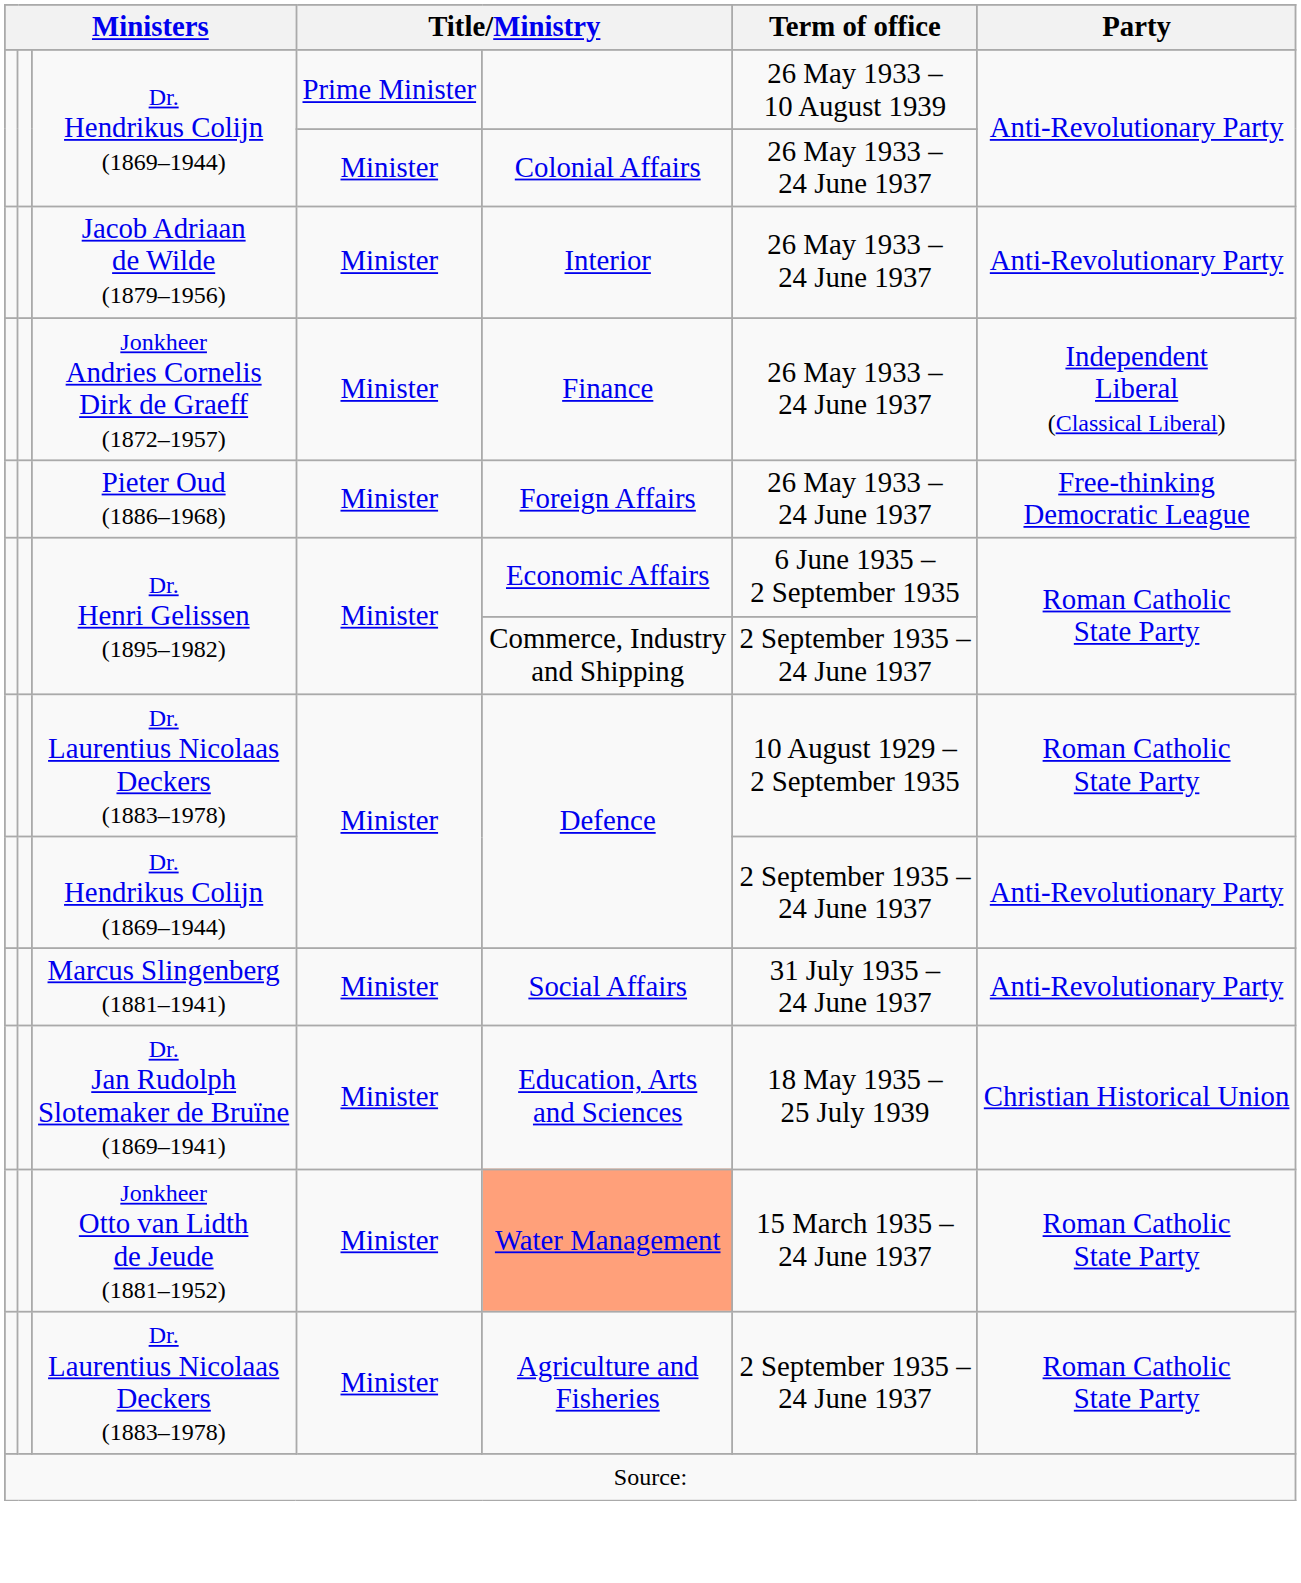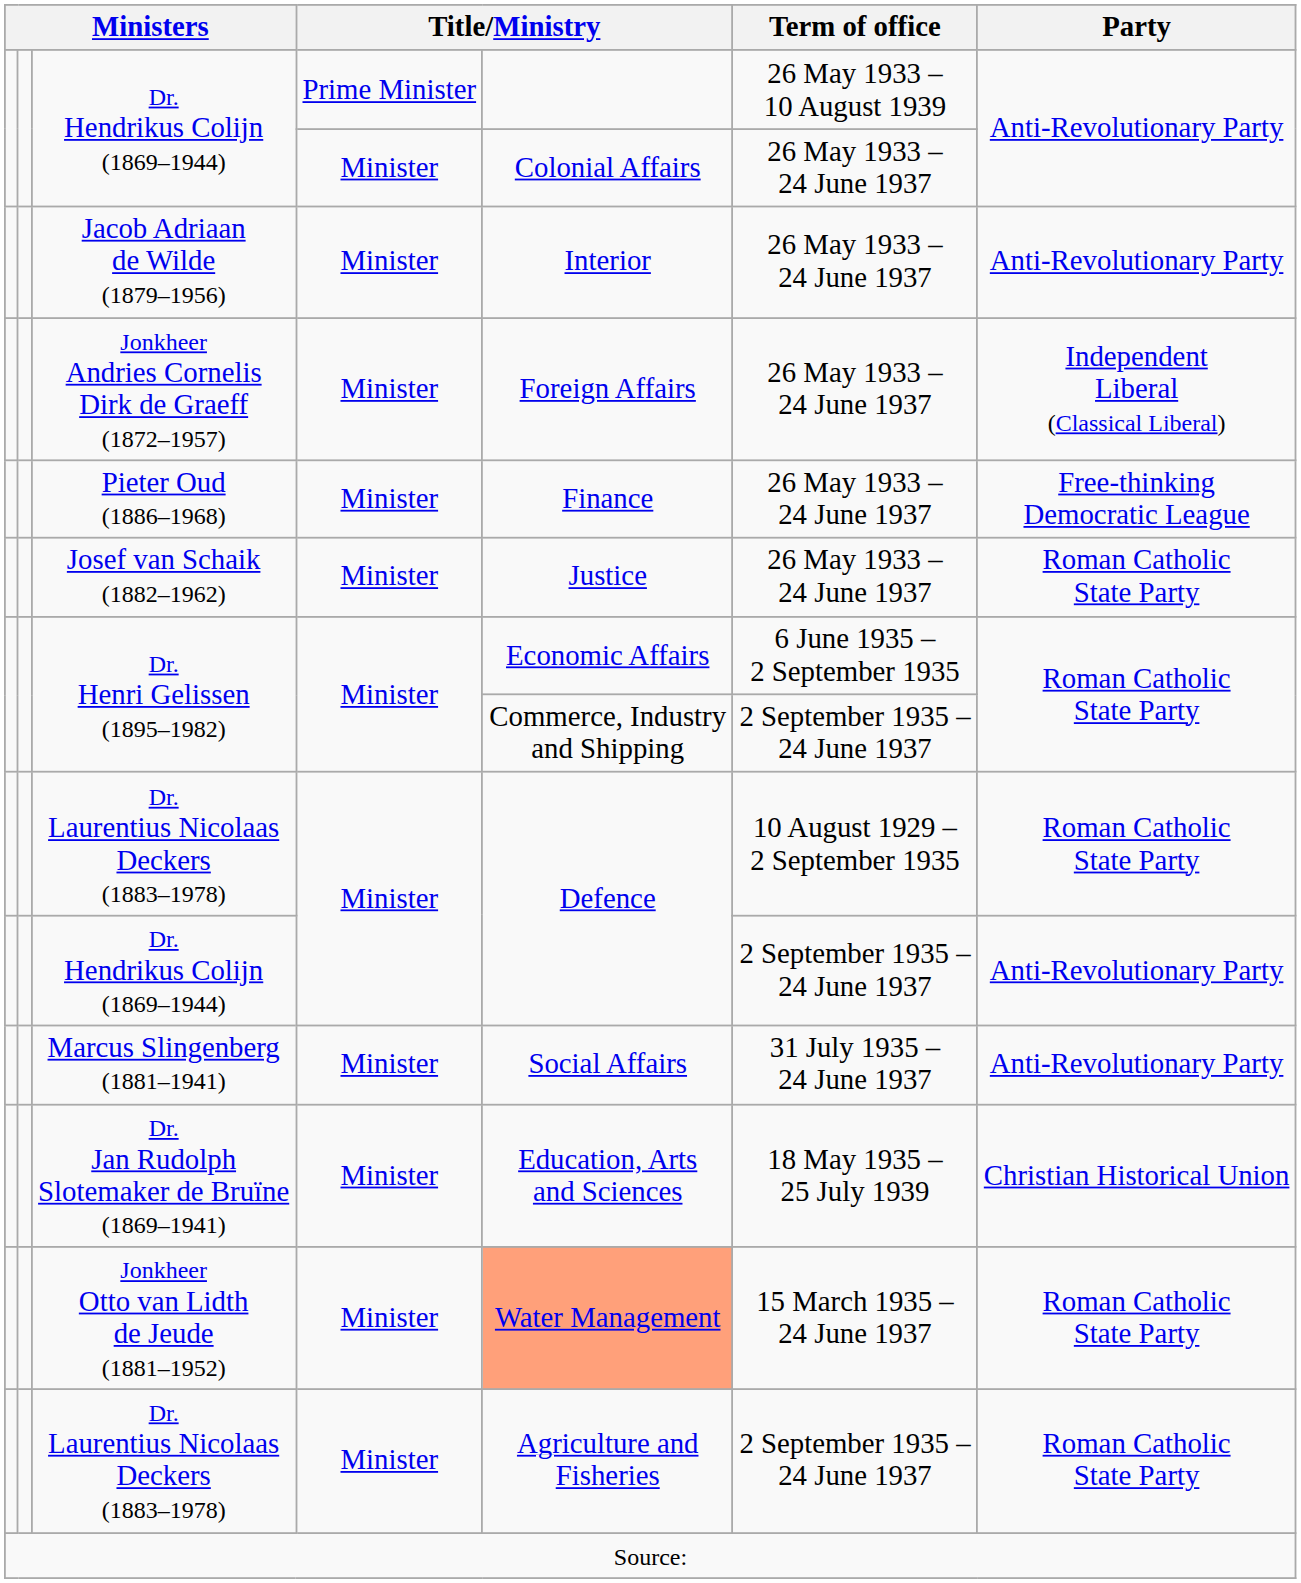(608, 388) Finance -> (608, 388) Foreign Affairs
(608, 498) Foreign Affairs -> (608, 498) Finance
+ row: (164, 576)
